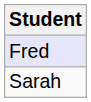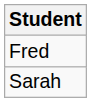(29, 50) lavender background -> (29, 50) no background
